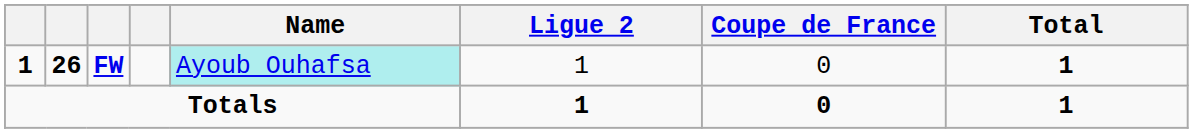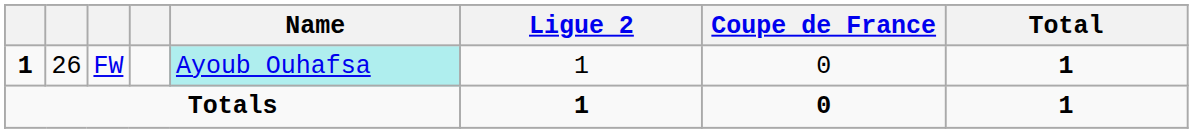(67, 66) bold -> (67, 66) normal
(108, 66) bold -> (108, 66) normal
